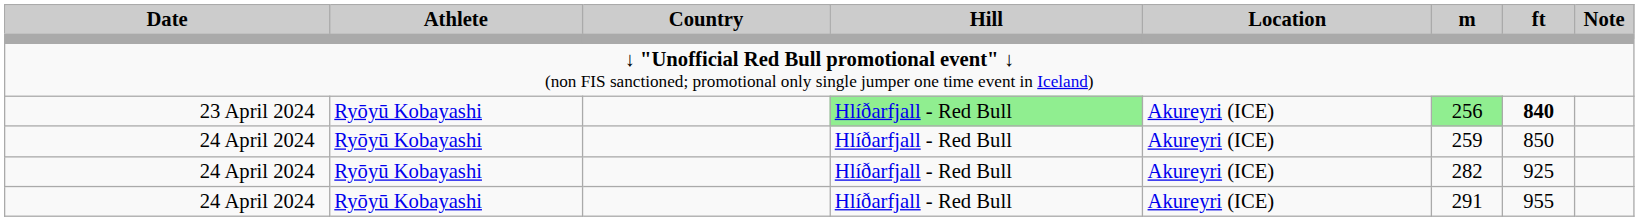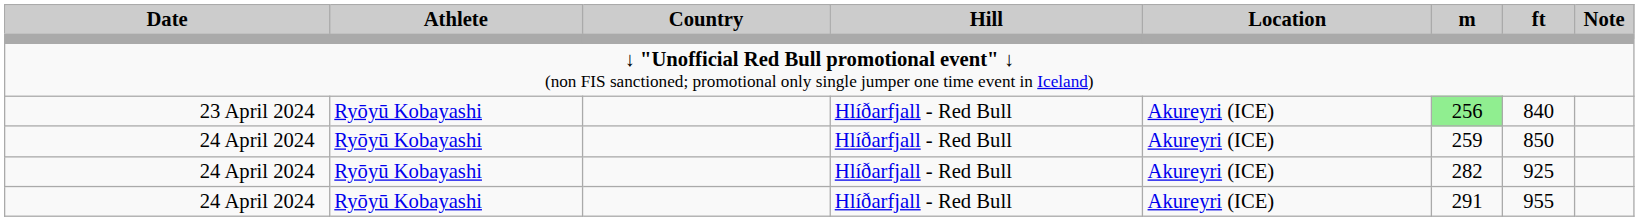(923, 110) lightgreen background -> (923, 110) no background
(1539, 110) bold -> (1539, 110) normal
